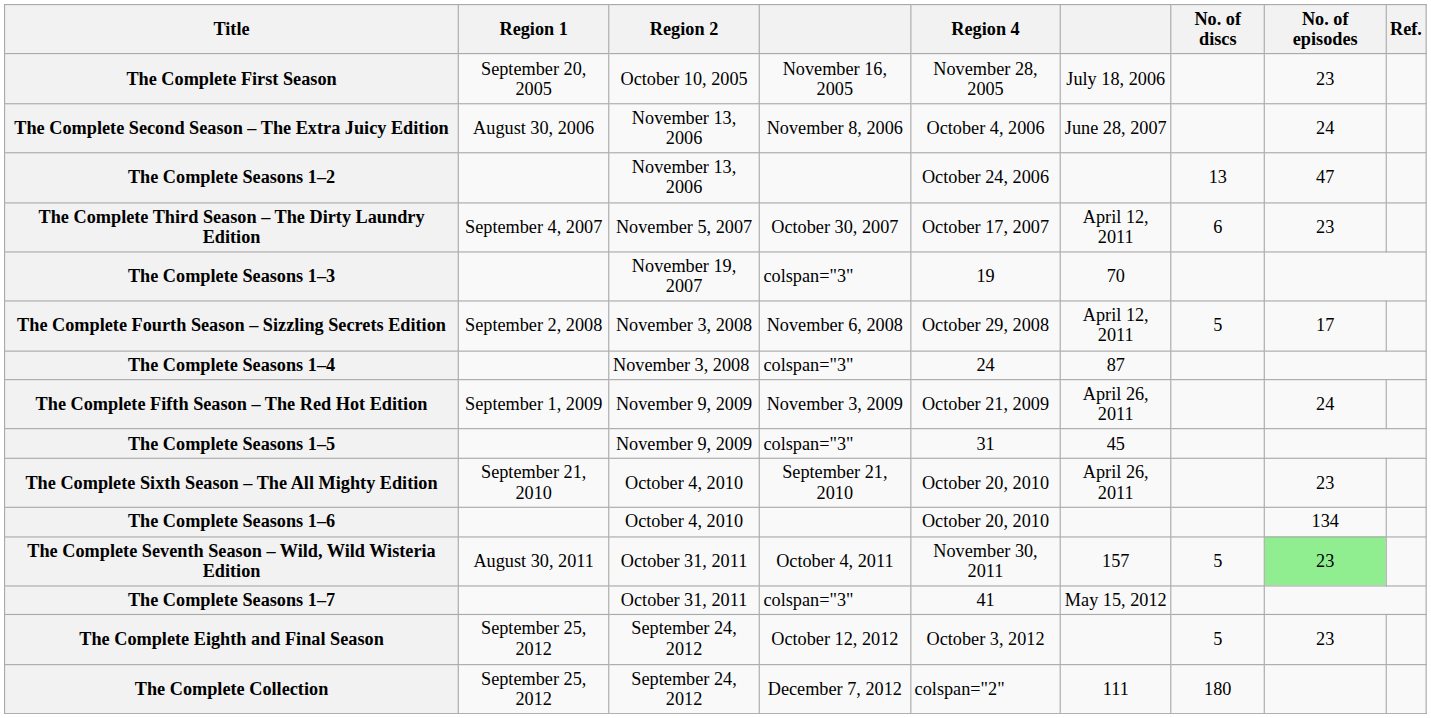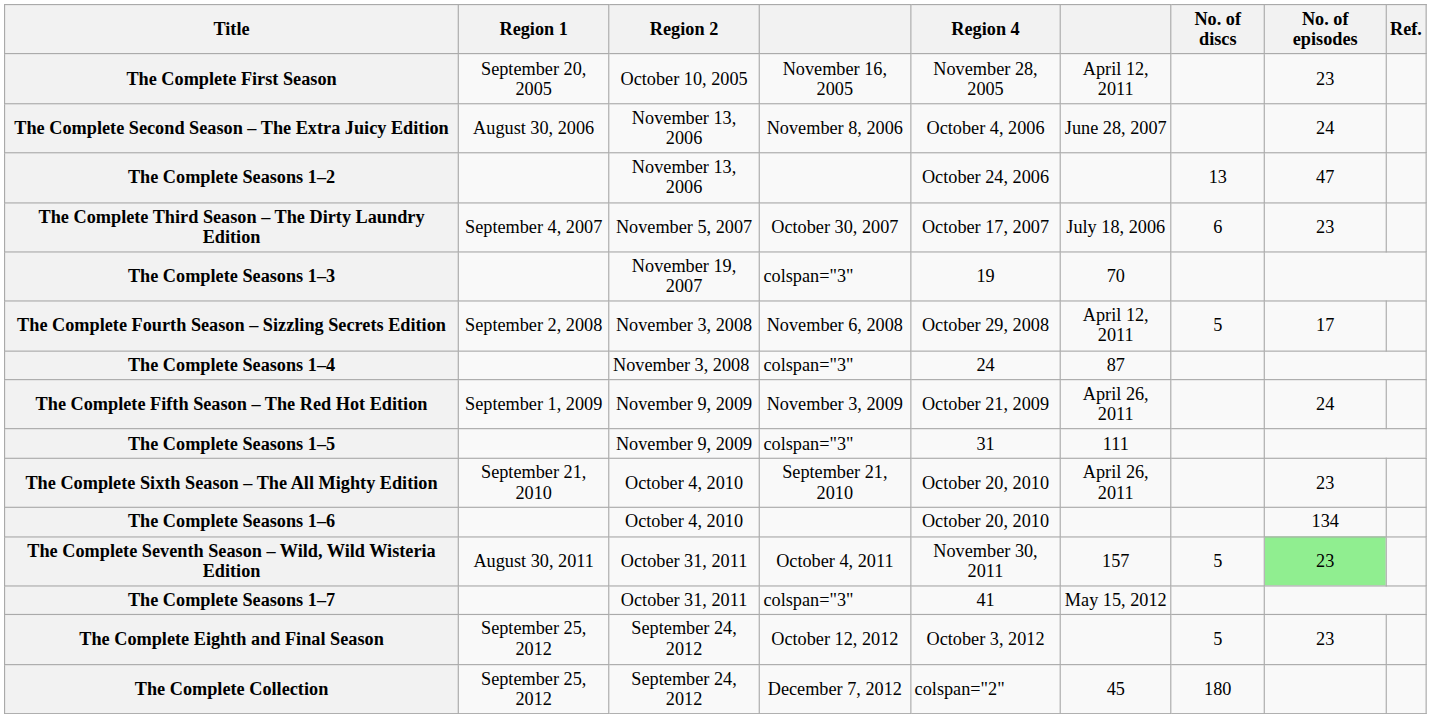(1116, 78) July 18, 2006 -> (1116, 78) April 12, 2011
(1116, 227) April 12, 2011 -> (1116, 227) July 18, 2006
(1116, 443) 45 -> (1116, 443) 111
(1116, 688) 111 -> (1116, 688) 45
